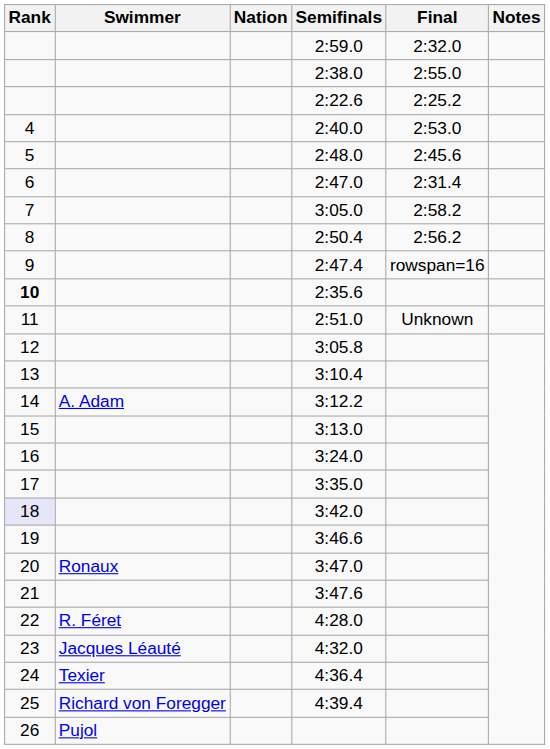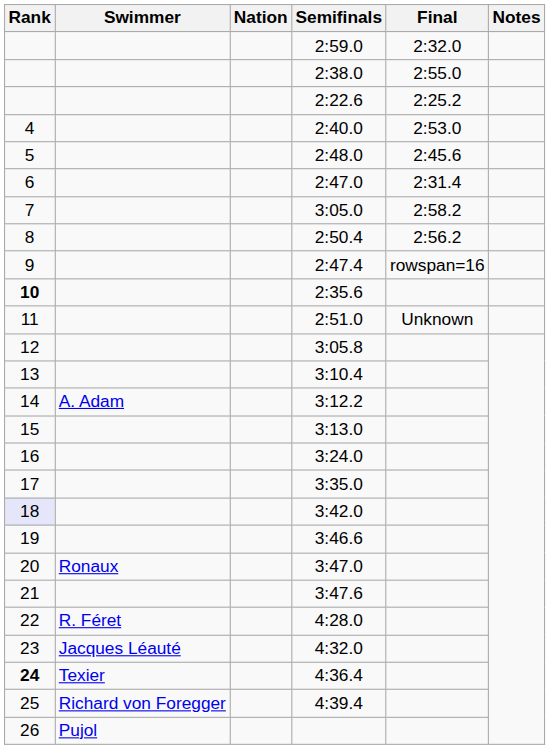(30, 675) normal -> (30, 675) bold
